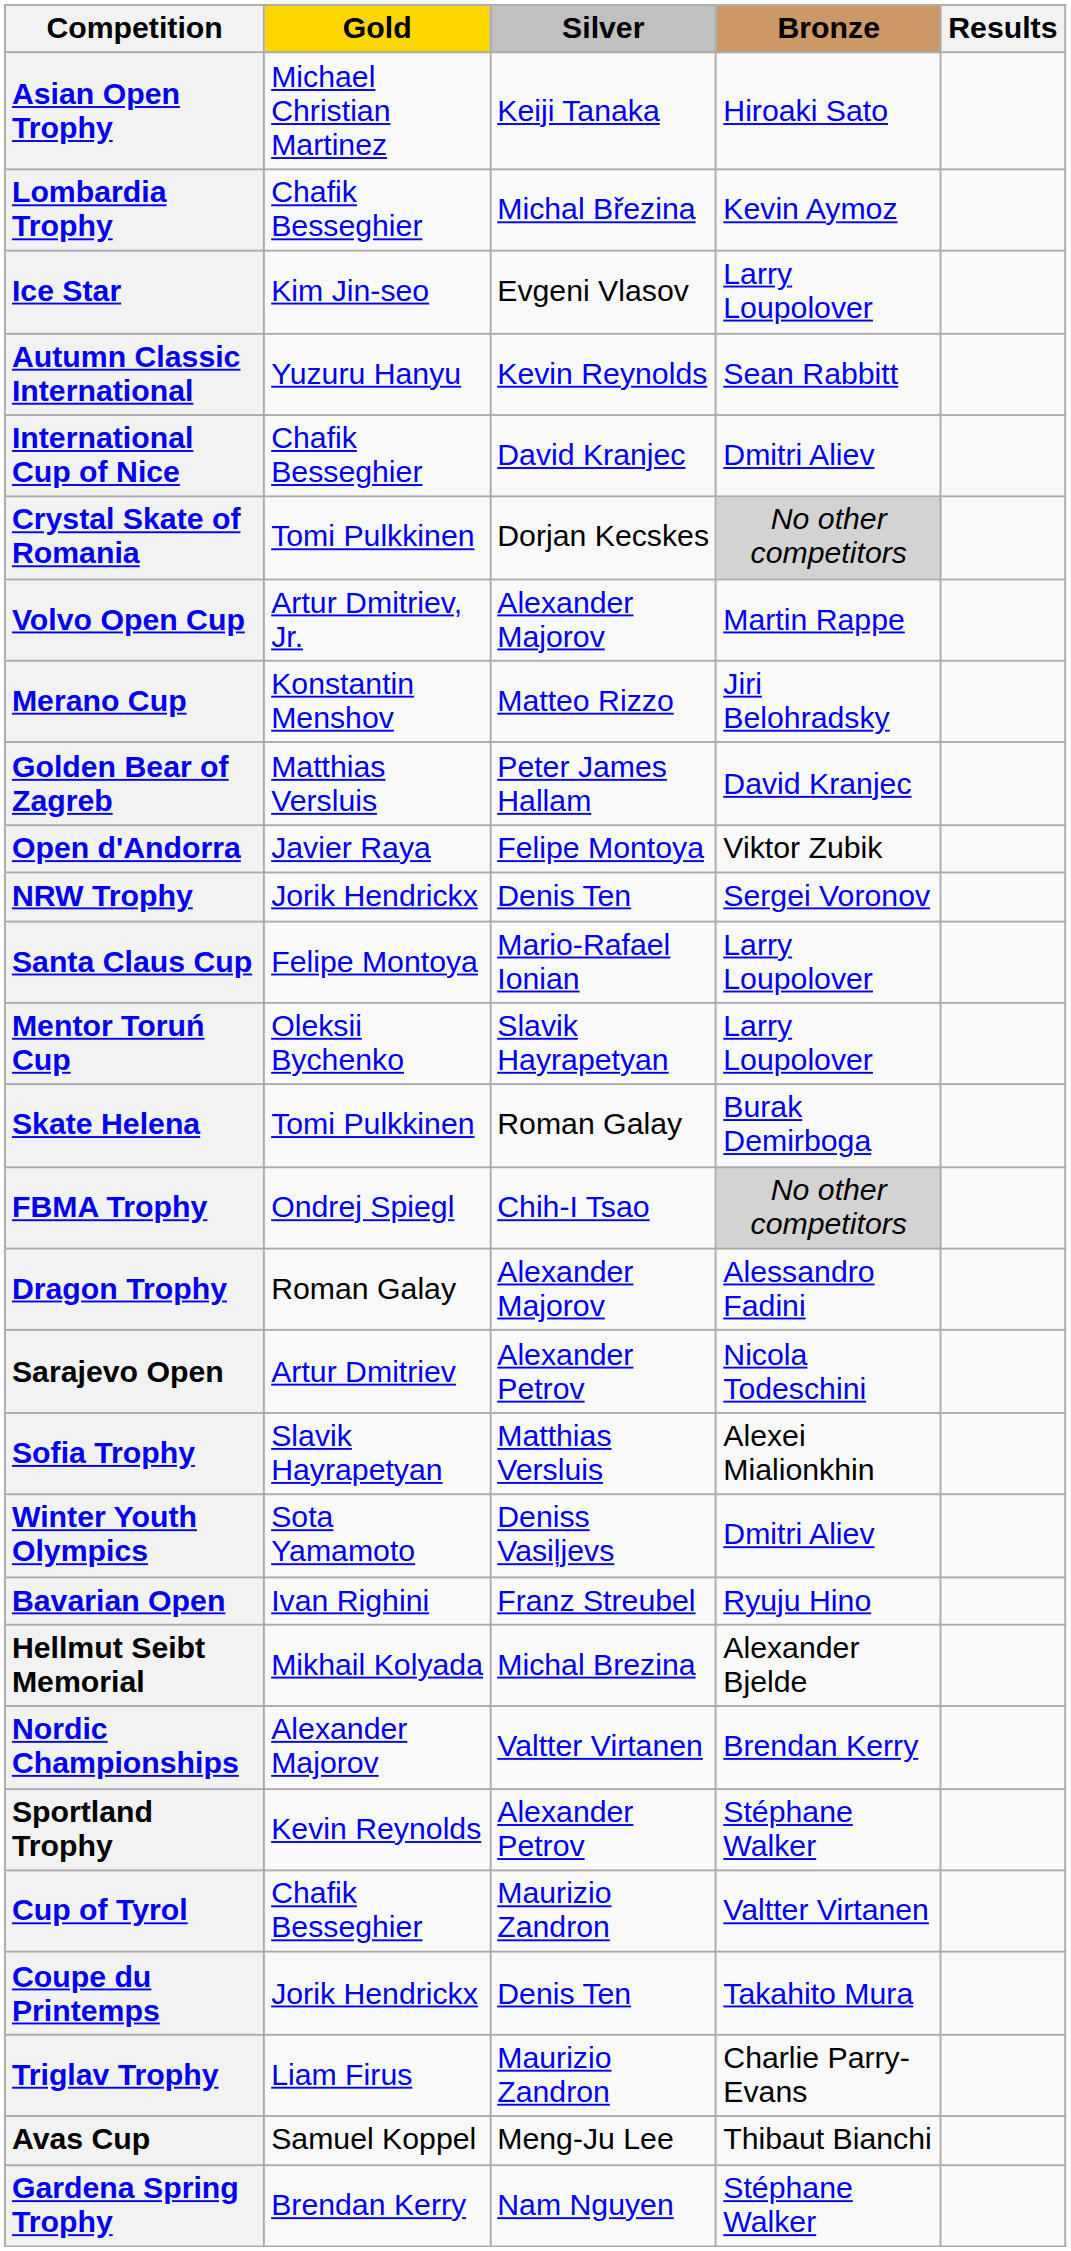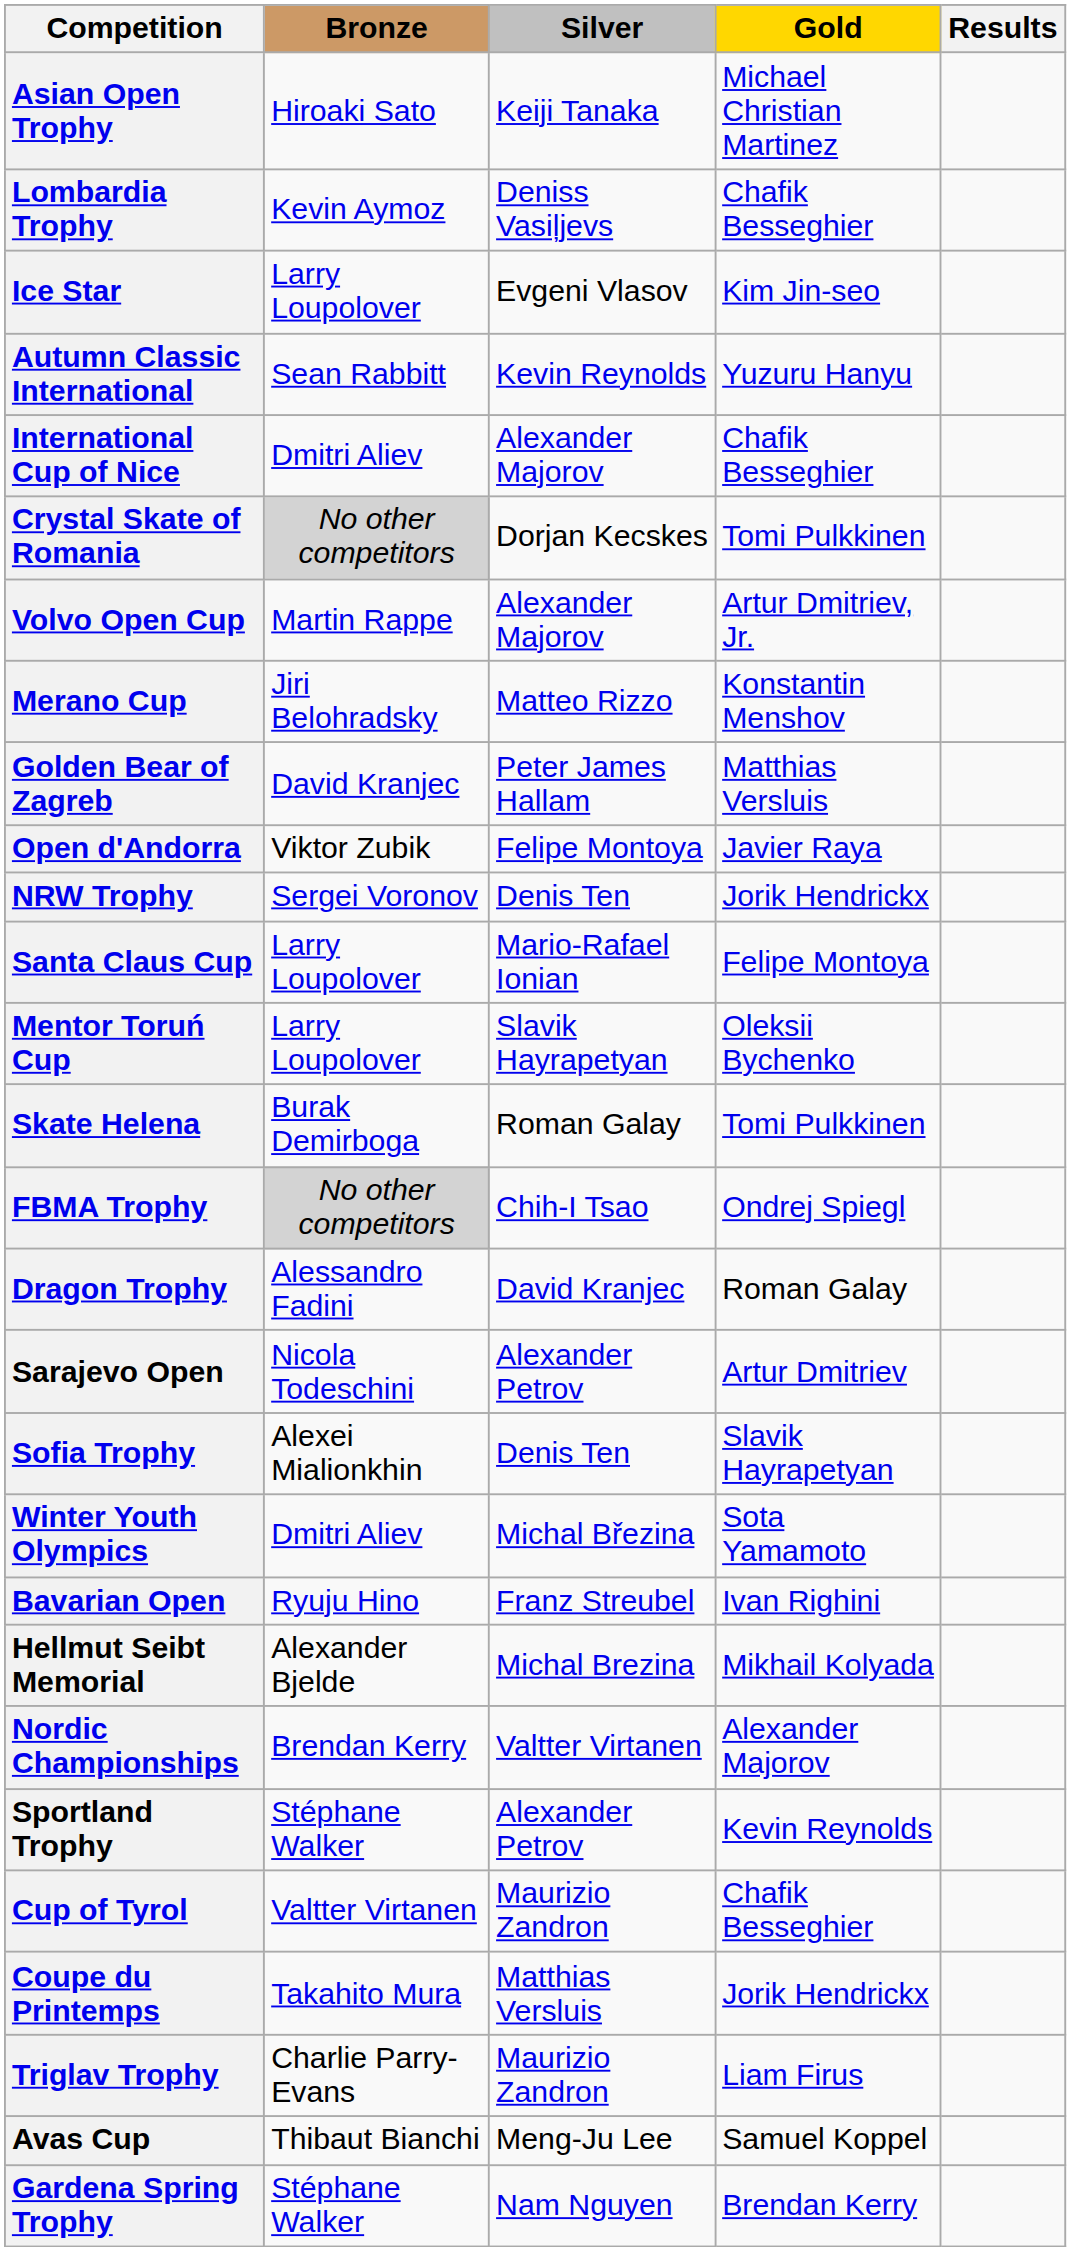columns swapped: (377, 28) <-> (829, 28)
(596, 209) Michal Březina -> (555, 209) Deniss Vasiļjevs
(591, 455) David Kranjec -> (564, 455) Alexander Majorov
(565, 1289) Alexander Majorov -> (590, 1289) David Kranjec
(554, 1453) Matthias Versluis -> (563, 1453) Denis Ten
(556, 1535) Deniss Vasiļjevs -> (595, 1535) Michal Březina
(564, 1992) Denis Ten -> (553, 1992) Matthias Versluis
